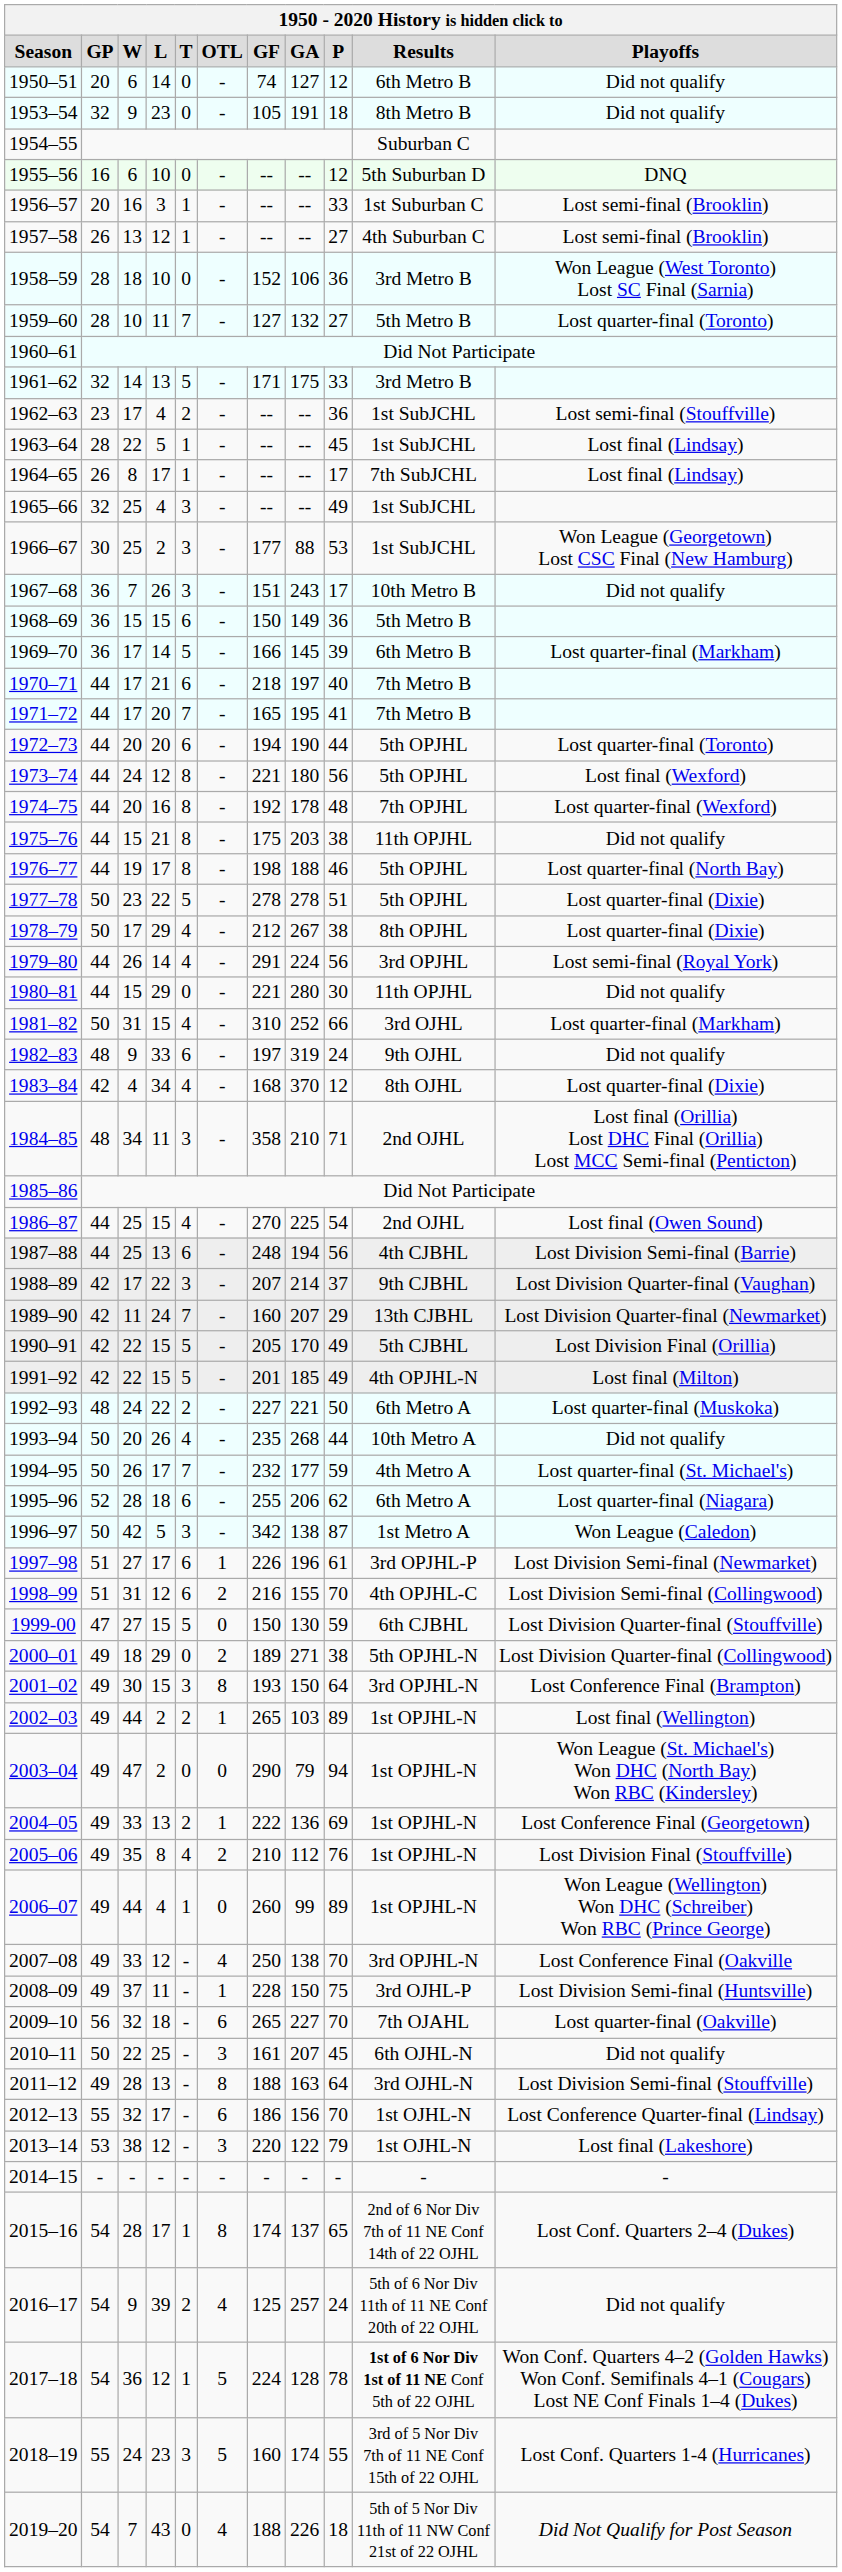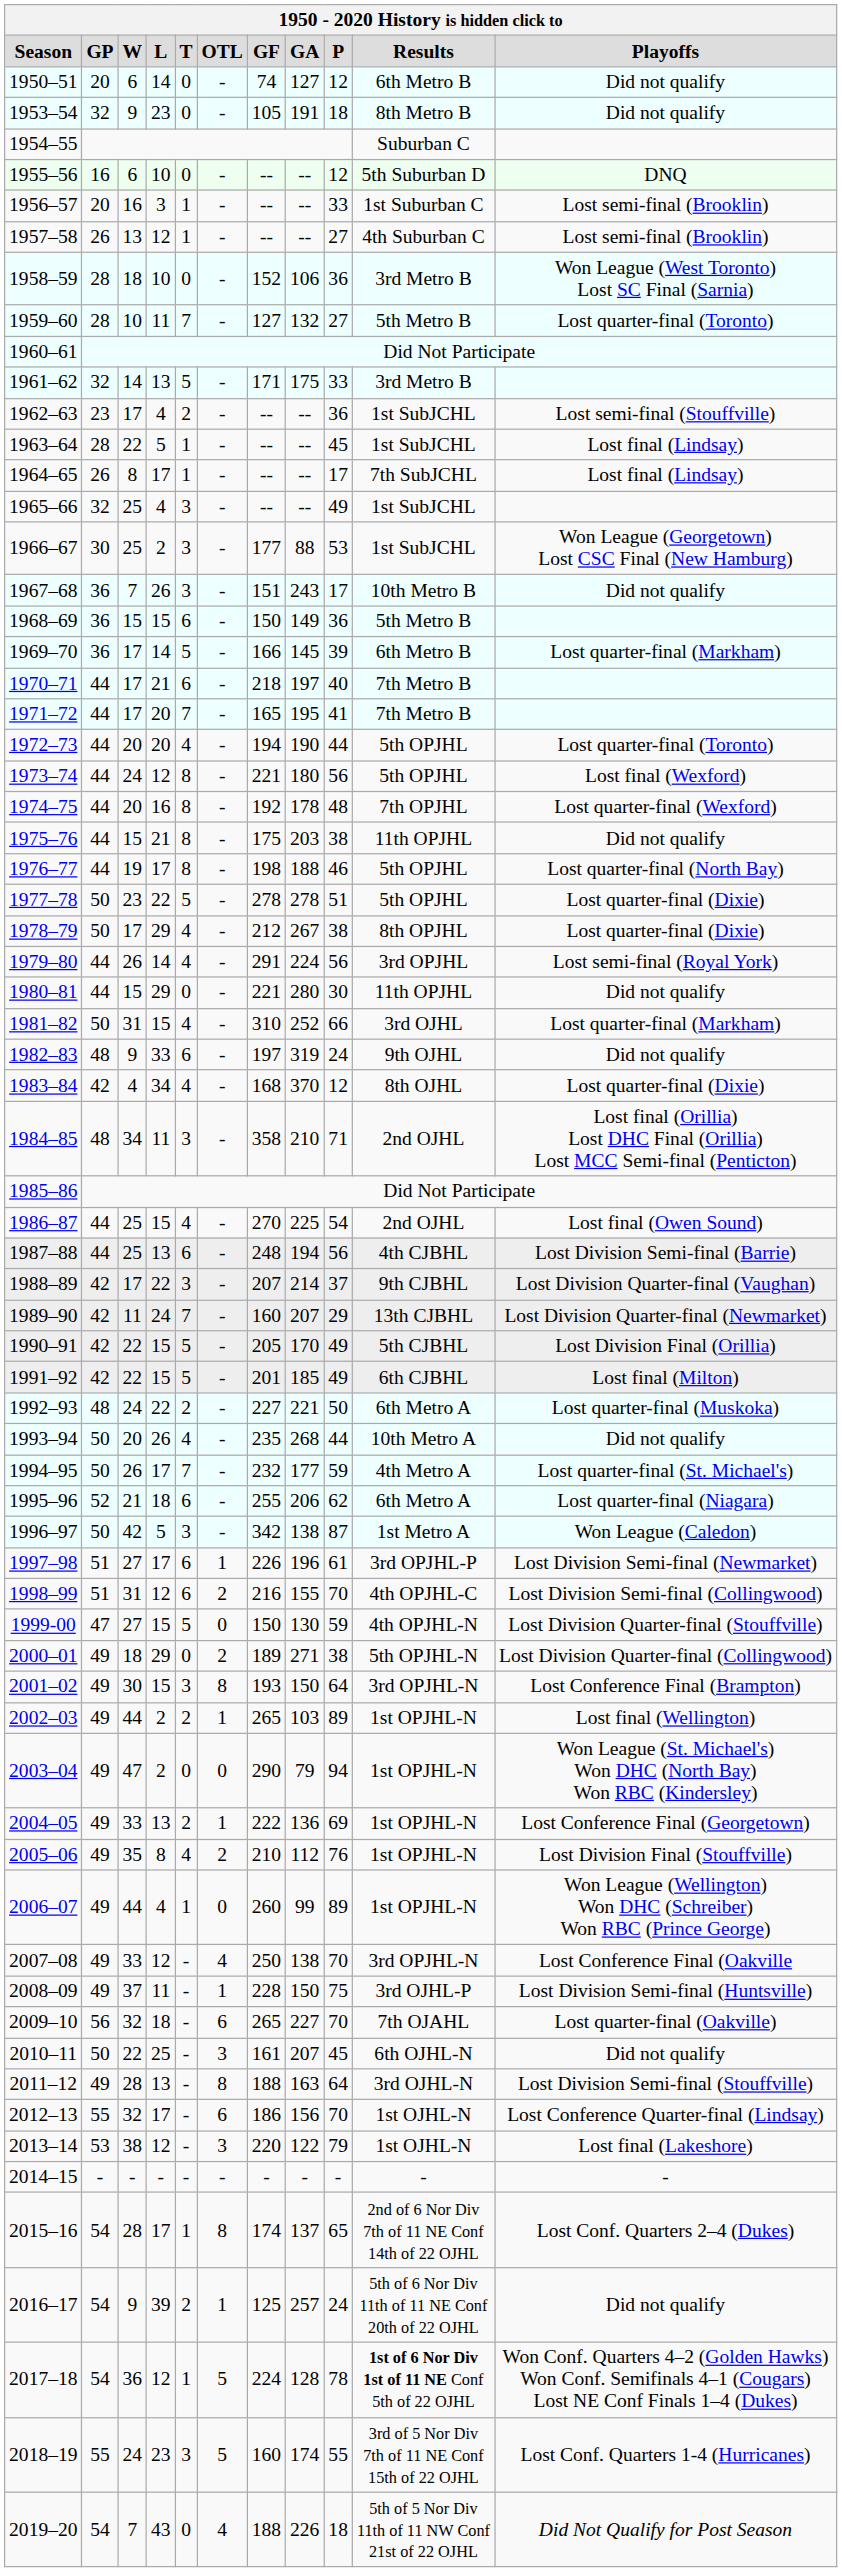(186, 744) 6 -> (186, 744) 4
(423, 1377) 4th OPJHL-N -> (423, 1377) 6th CJBHL
(132, 1500) 28 -> (132, 1500) 21
(423, 1624) 6th CJBHL -> (423, 1624) 4th OPJHL-N
(222, 2304) 4 -> (222, 2304) 1
